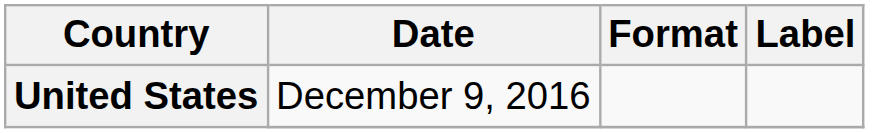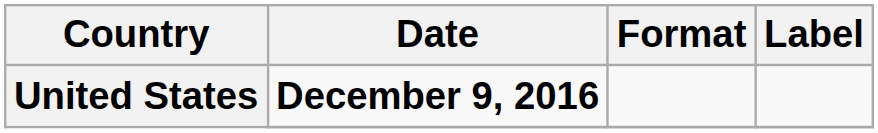(433, 95) normal -> (438, 95) bold
